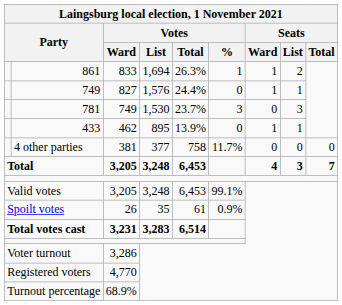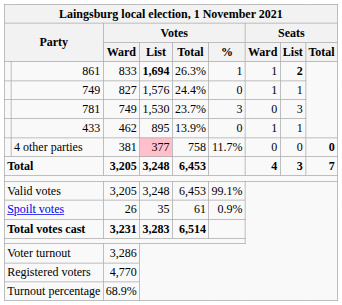(156, 71) normal -> (156, 71) bold
(300, 71) normal -> (300, 71) bold
(160, 147) no background -> (160, 147) pink background
(332, 147) normal -> (332, 147) bold
